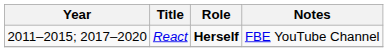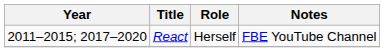(216, 36) bold -> (215, 36) normal
